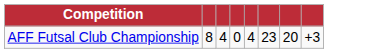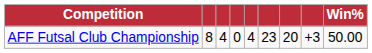+ column: (345, 15)
